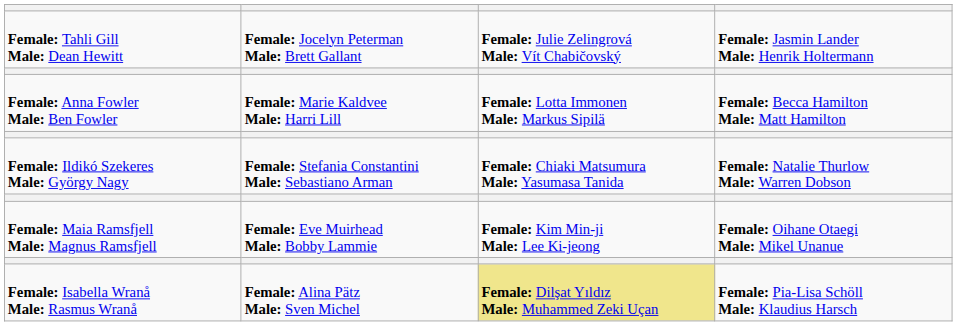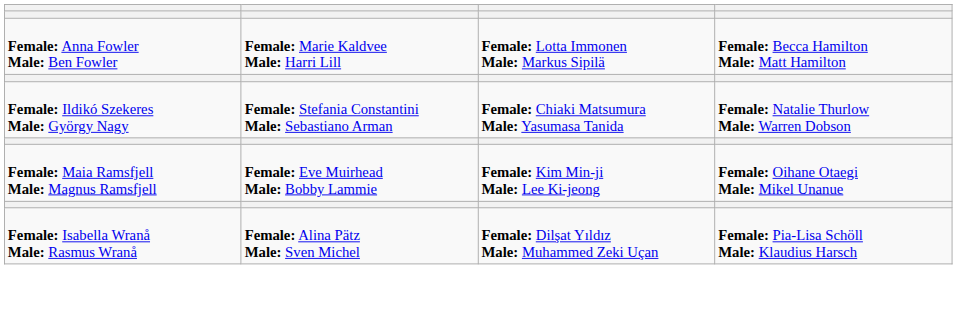- row: (65, 47)
(570, 300) khaki background -> (570, 244) no background
